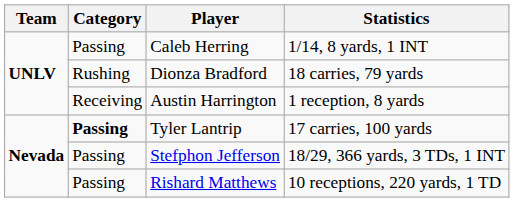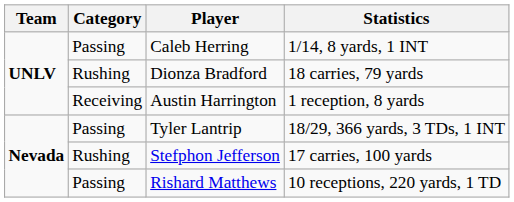(100, 128) bold -> (99, 128) normal
(360, 128) 17 carries, 100 yards -> (396, 128) 18/29, 366 yards, 3 TDs, 1 INT
(99, 155) Passing -> (101, 155) Rushing
(396, 155) 18/29, 366 yards, 3 TDs, 1 INT -> (360, 155) 17 carries, 100 yards
